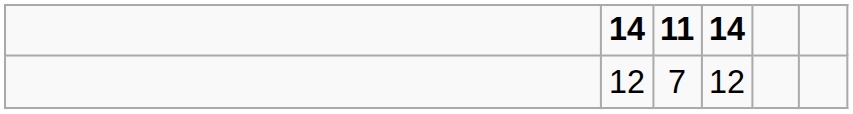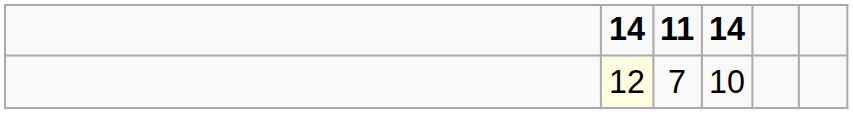(627, 81) no background -> (627, 81) lightyellow background
(727, 81) 12 -> (727, 81) 10
